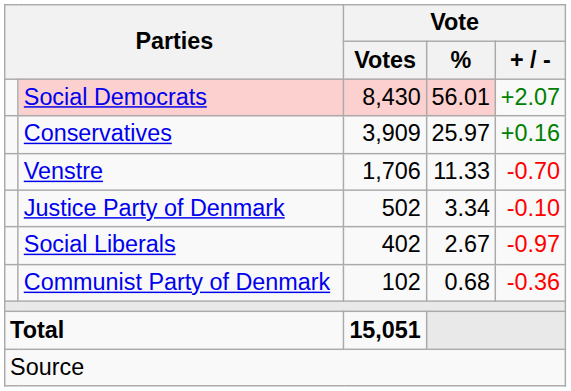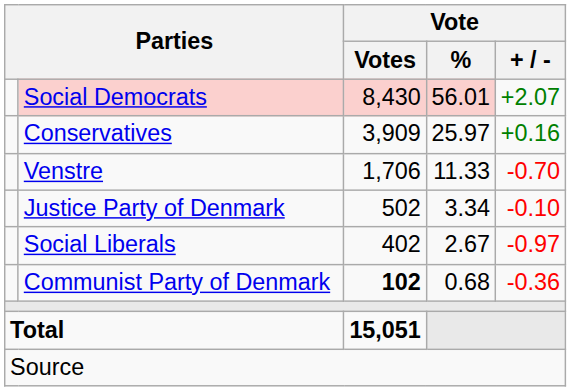(401, 282) normal -> (401, 282) bold
